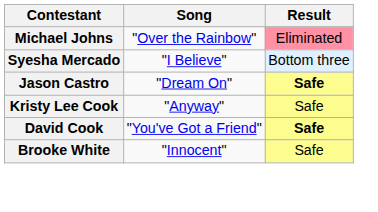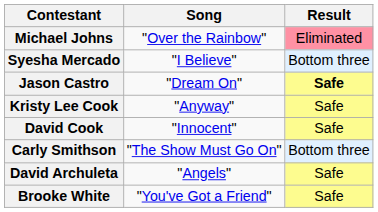(194, 128) "You've Got a Friend" -> (204, 128) "Innocent"
(309, 128) bold -> (329, 128) normal
+ row: (64, 151)
+ row: (64, 173)
(194, 151) "Innocent" -> (204, 196) "You've Got a Friend"
